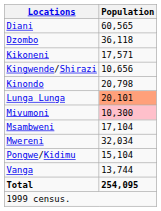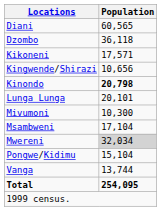(117, 84) normal -> (117, 84) bold
(117, 98) lightsalmon background -> (117, 98) no background
(117, 112) pink background -> (117, 112) no background
(117, 141) no background -> (117, 141) lightgrey background
